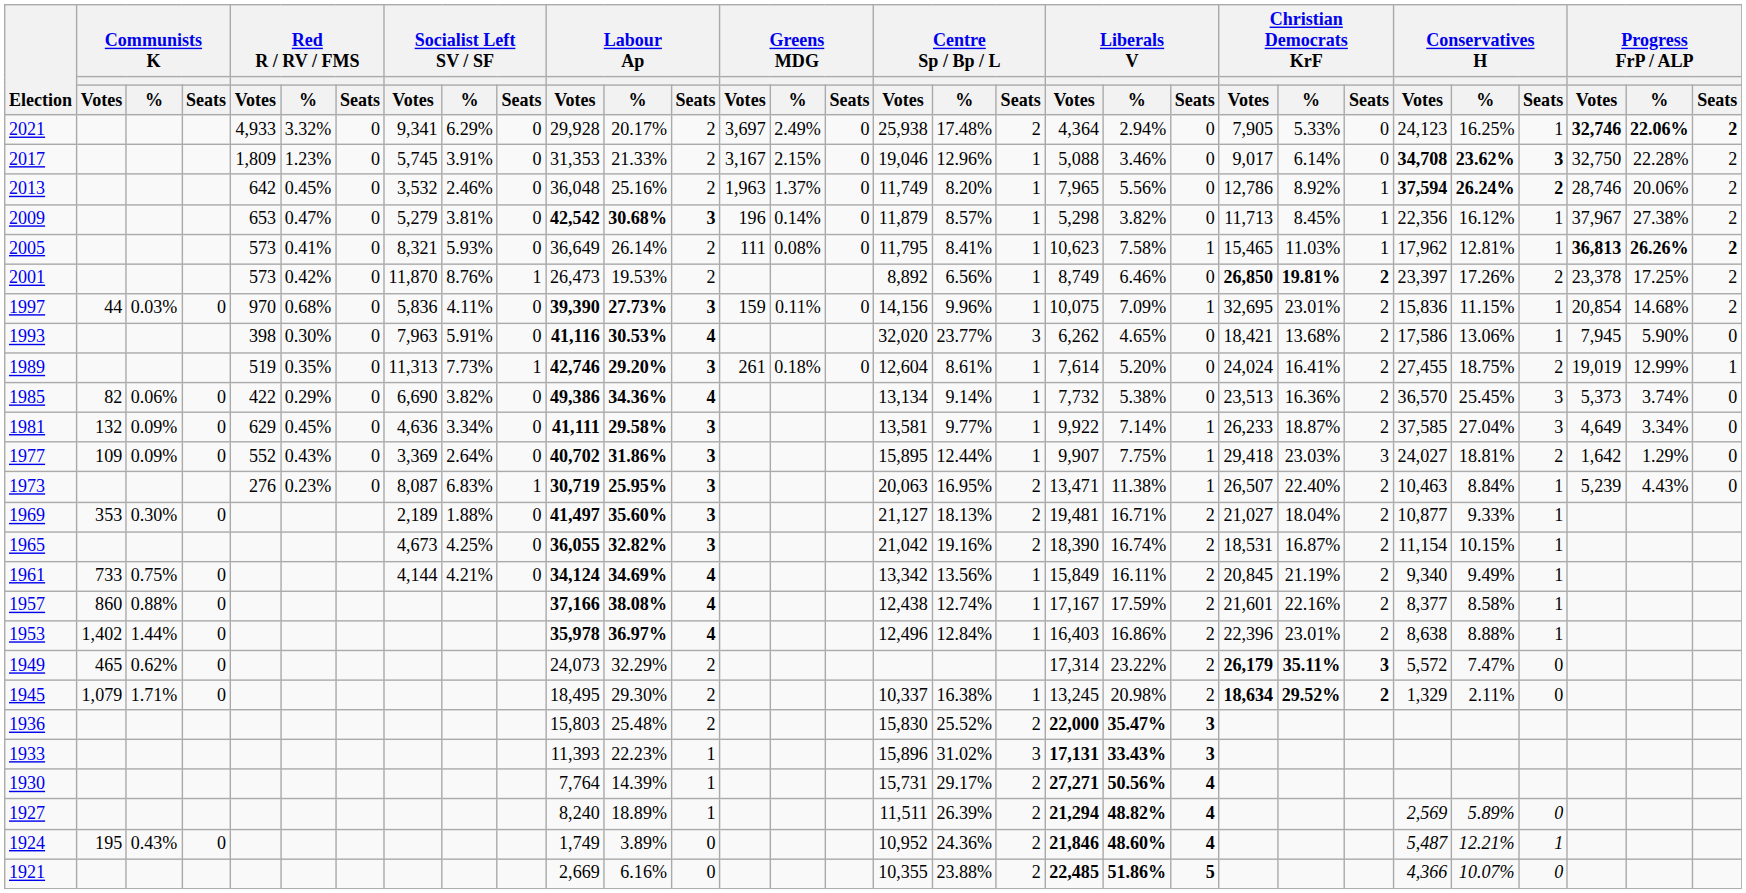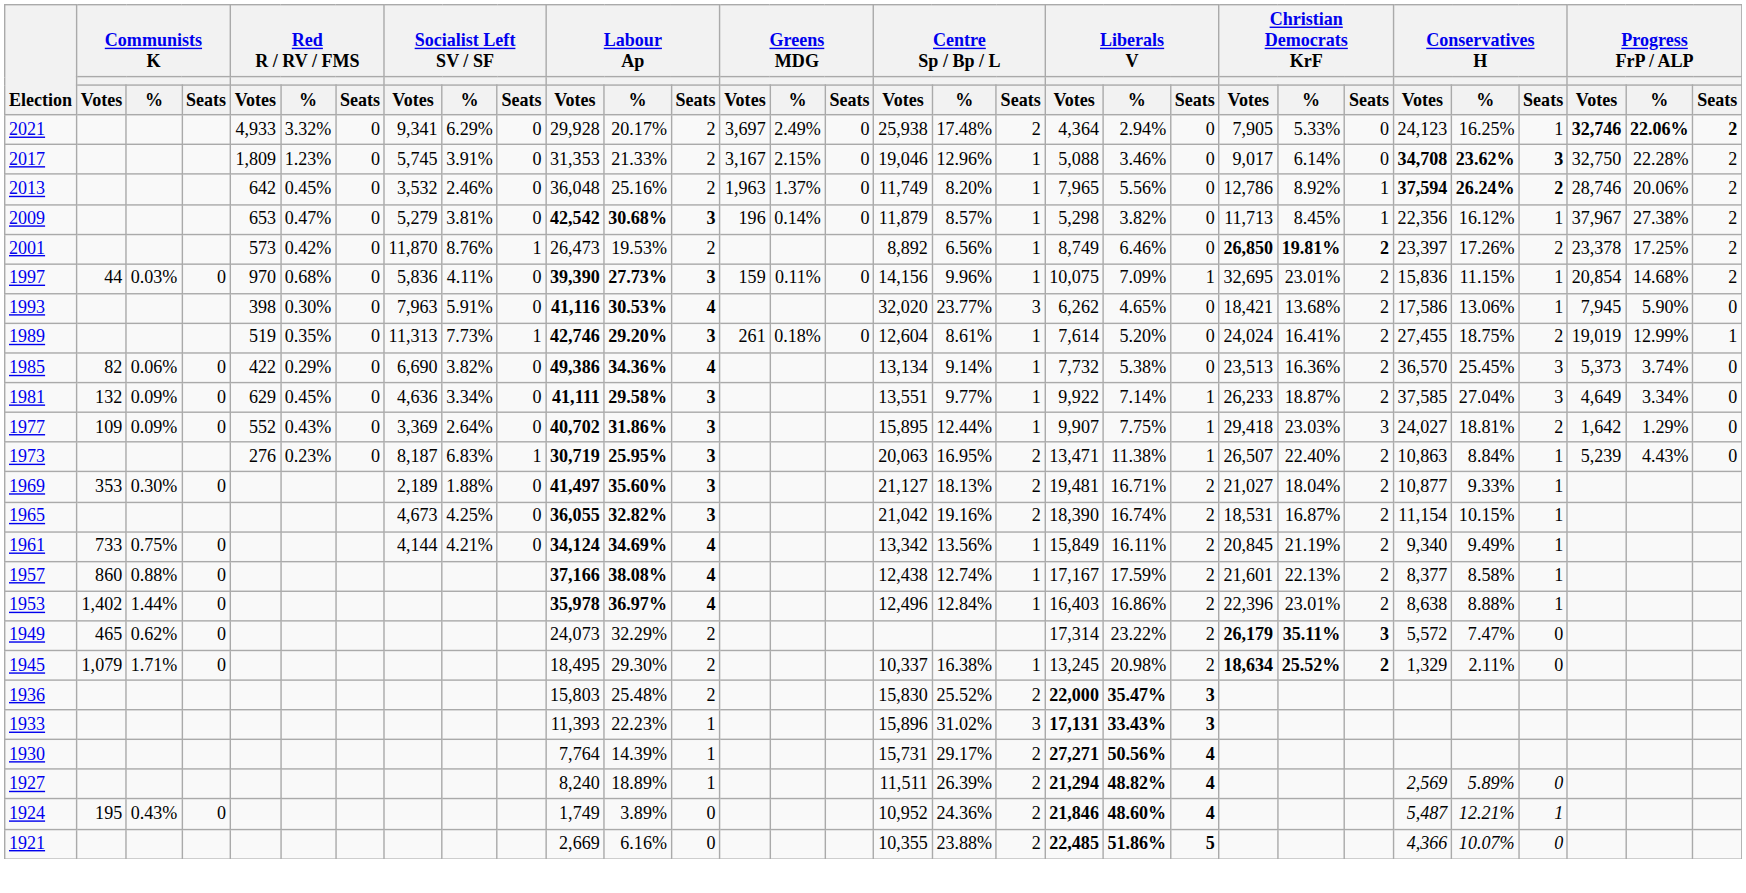- row: (27, 248)
(903, 426) 13,581 -> (903, 397) 13,551
(417, 486) 8,087 -> (417, 456) 8,187
(1422, 486) 10,463 -> (1422, 456) 10,863
(1313, 605) 22.16% -> (1313, 575) 22.13%
(1311, 694) 29.52% -> (1311, 664) 25.52%
